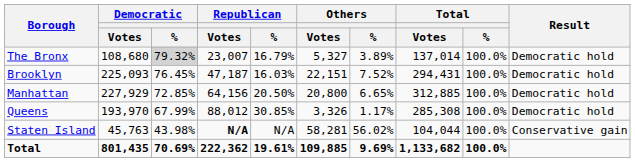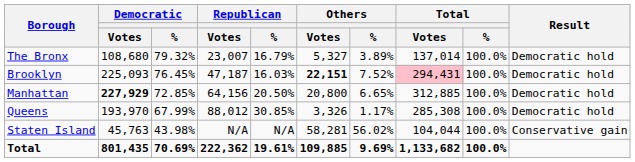(175, 56) lightgrey background -> (175, 56) no background
(327, 74) normal -> (327, 74) bold
(436, 74) no background -> (436, 74) pink background
(125, 93) normal -> (125, 93) bold
(238, 130) bold -> (238, 130) normal
